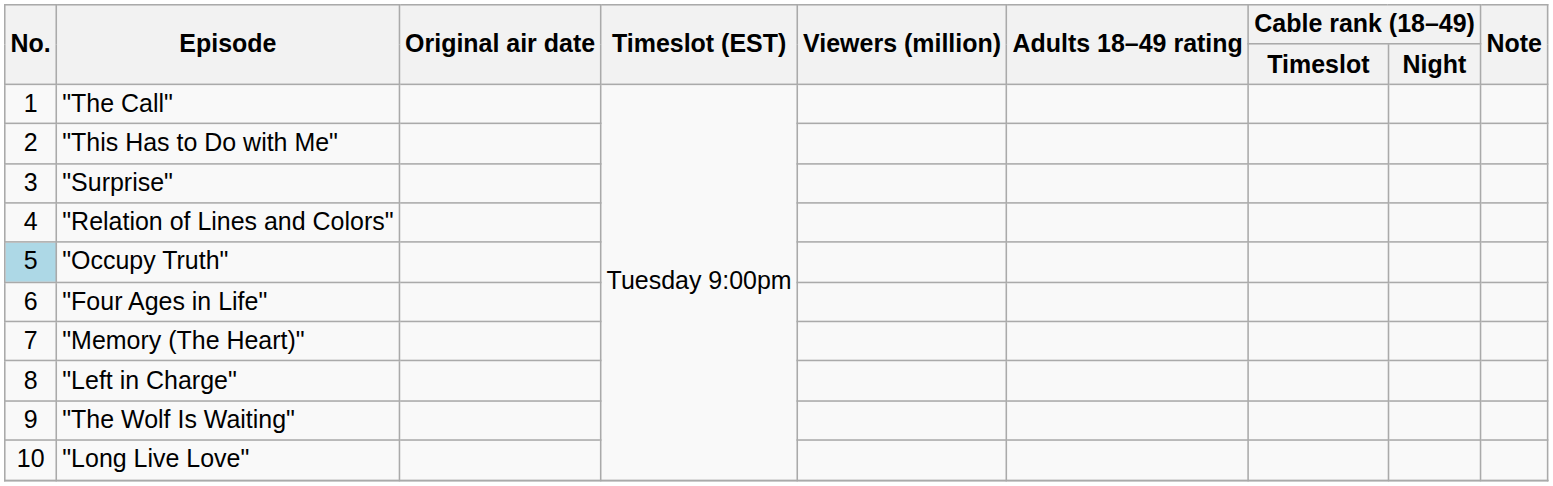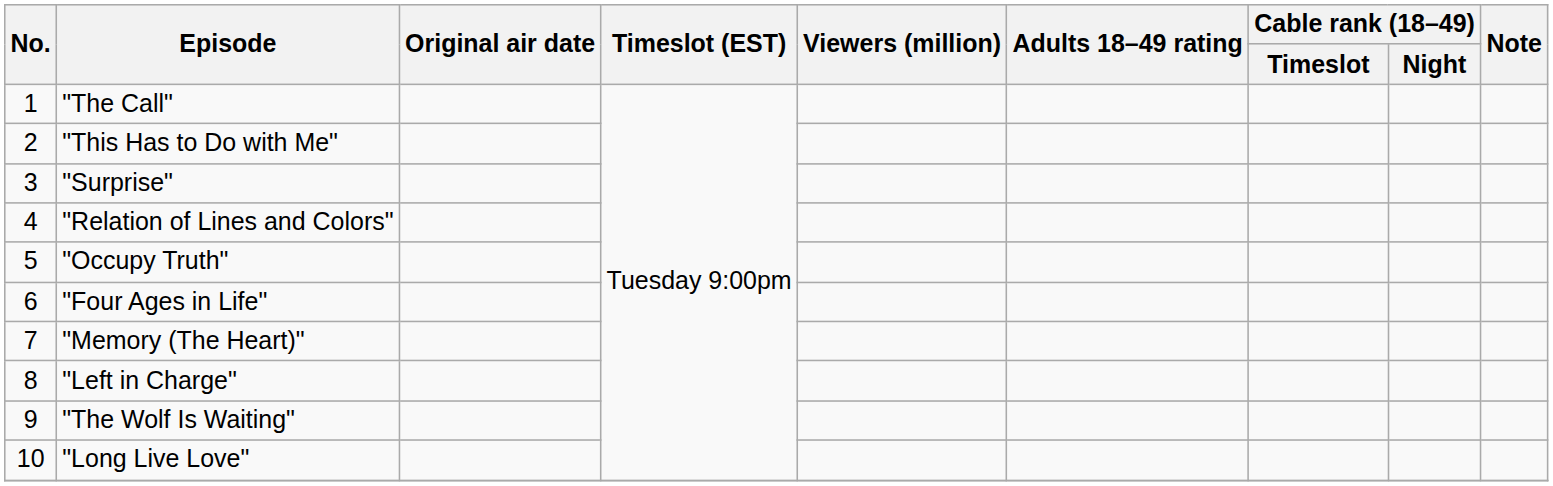(31, 261) lightblue background -> (31, 261) no background
